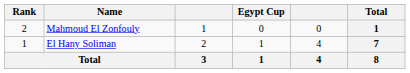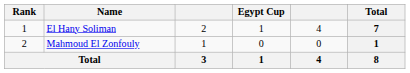rows swapped: (81, 44) <-> (93, 28)
